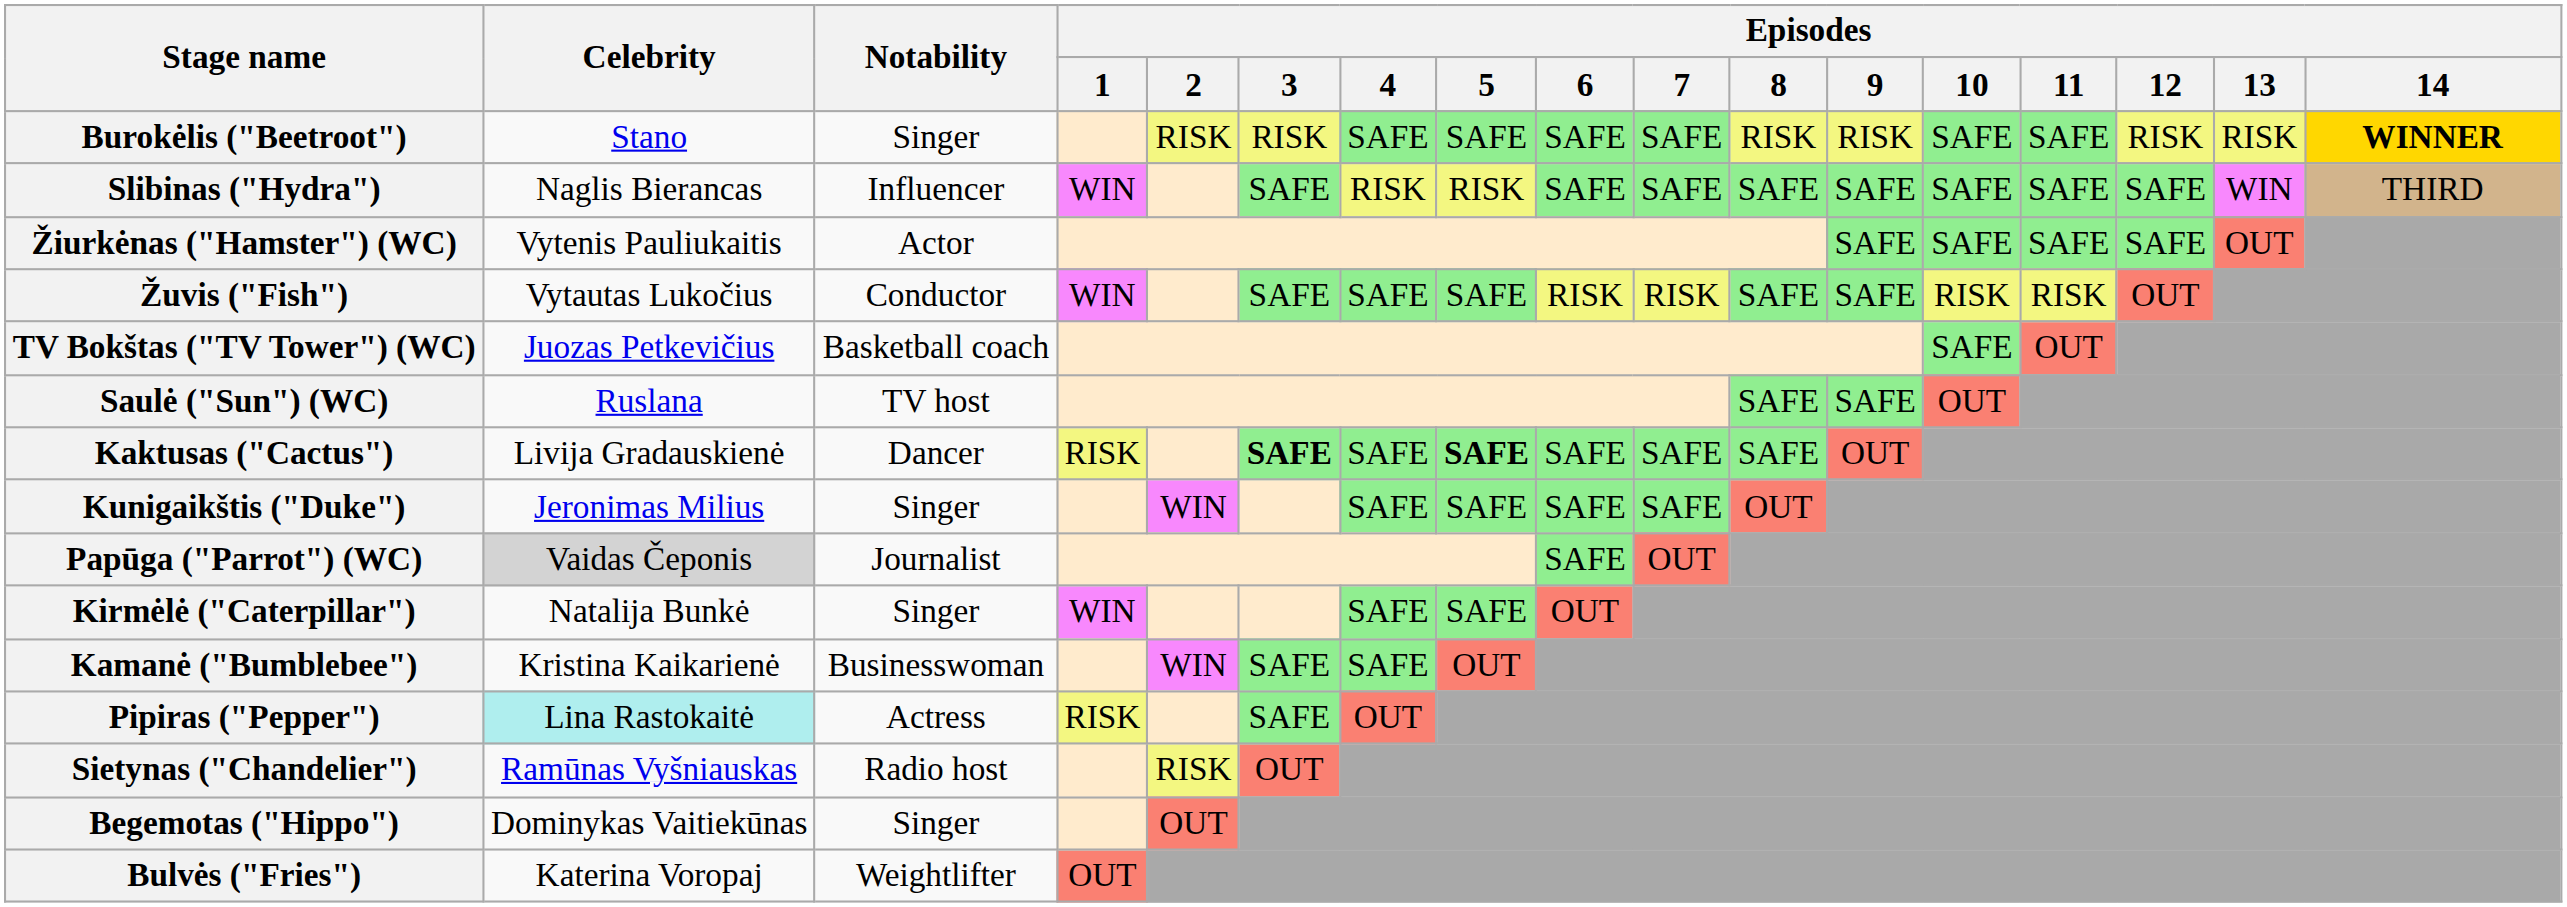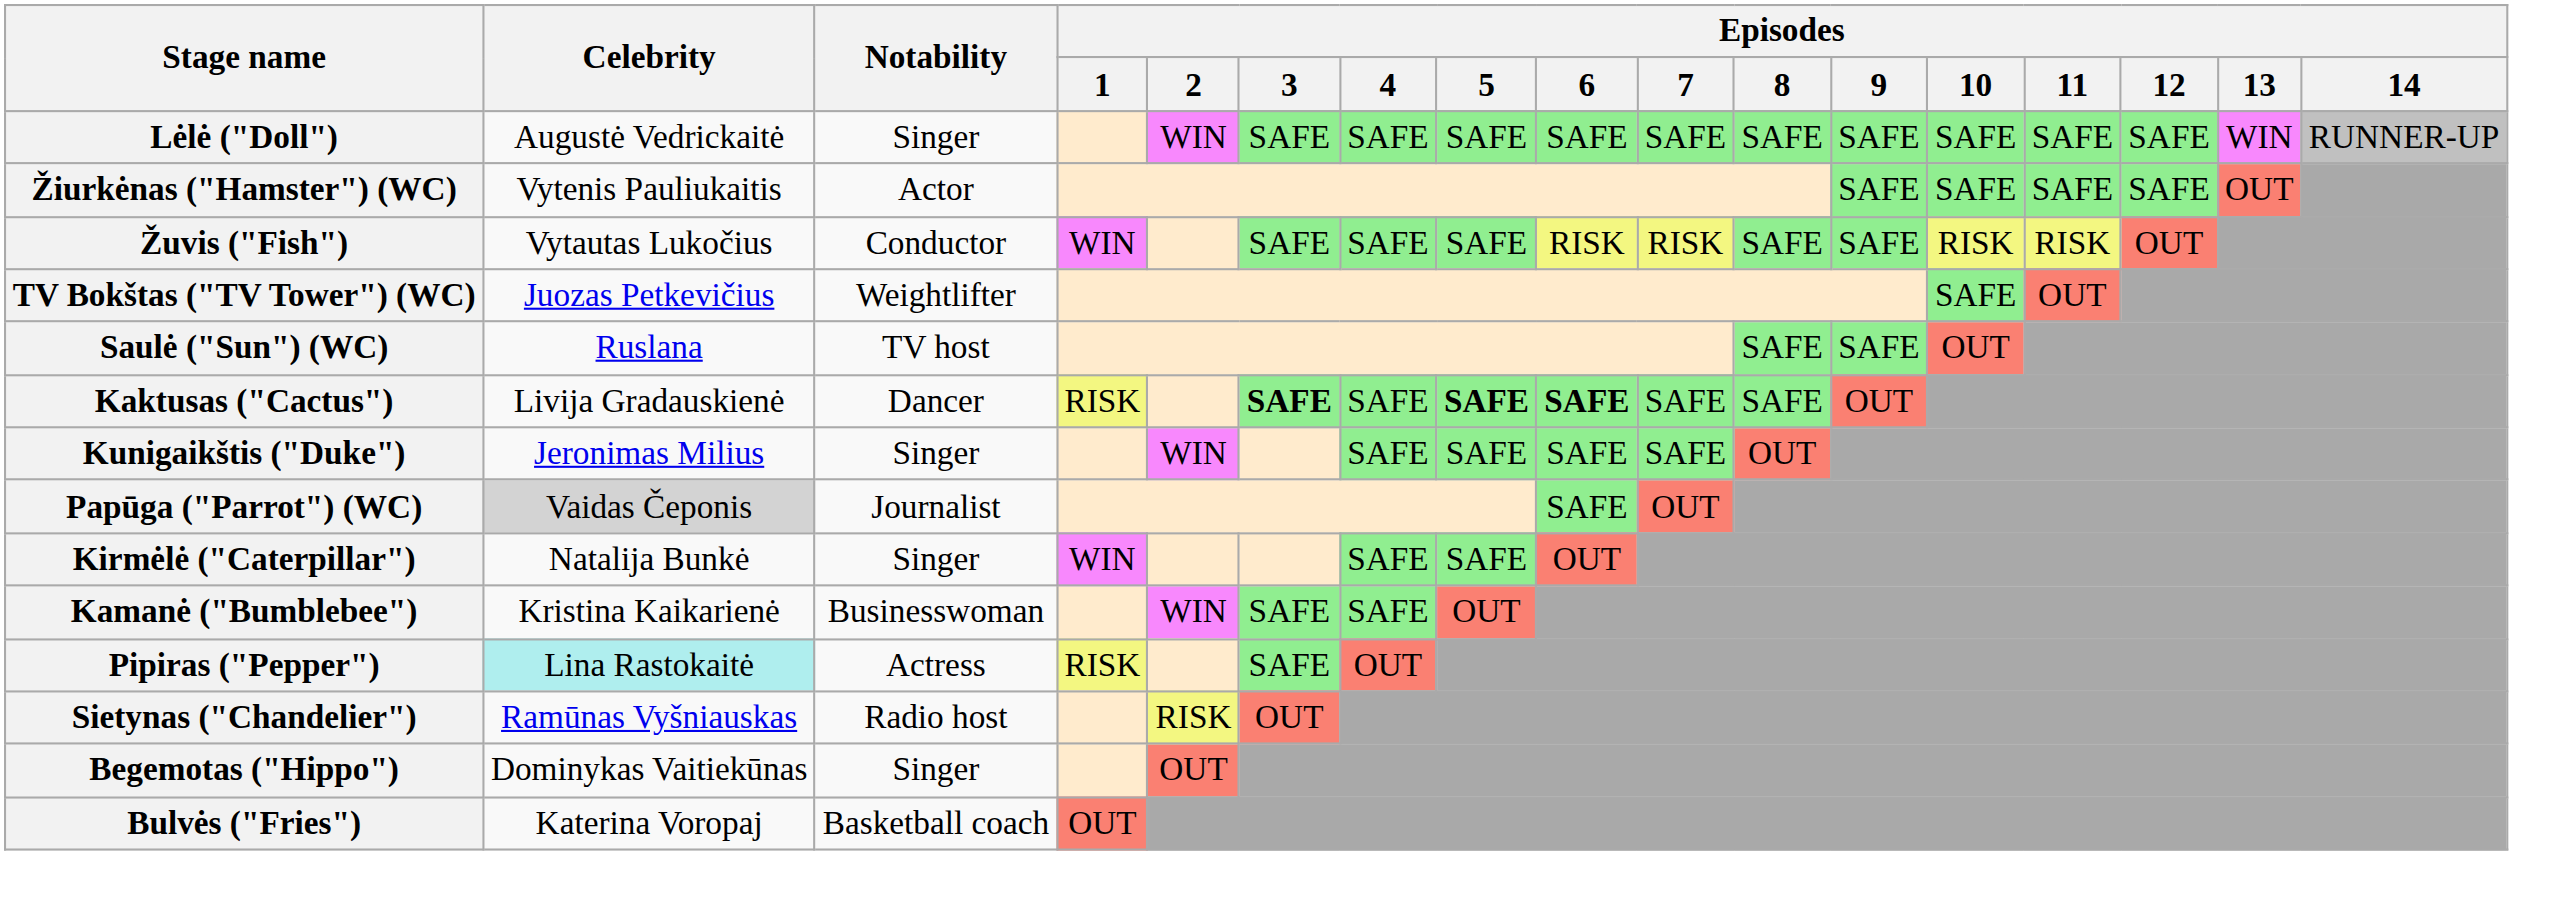- row: (244, 136)
+ row: (244, 136)
- row: (244, 189)
(936, 347) Basketball coach -> (936, 294) Weightlifter
(1585, 453) normal -> (1587, 400) bold
(936, 875) Weightlifter -> (936, 822) Basketball coach
